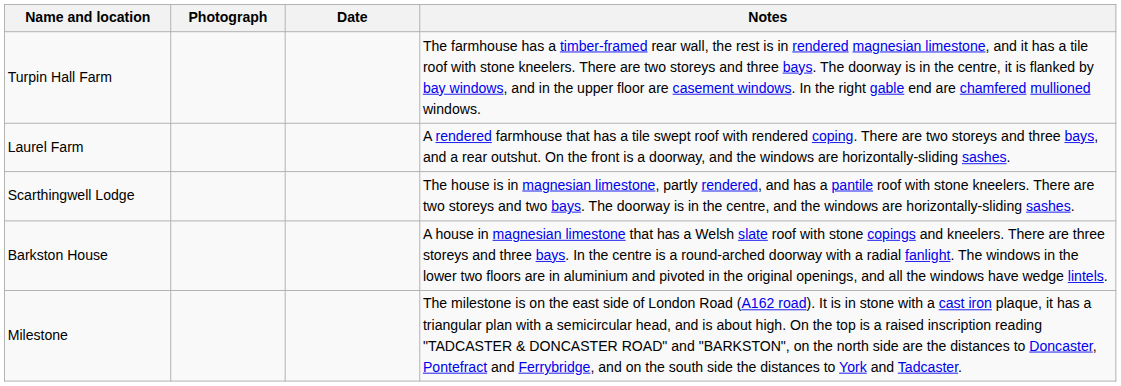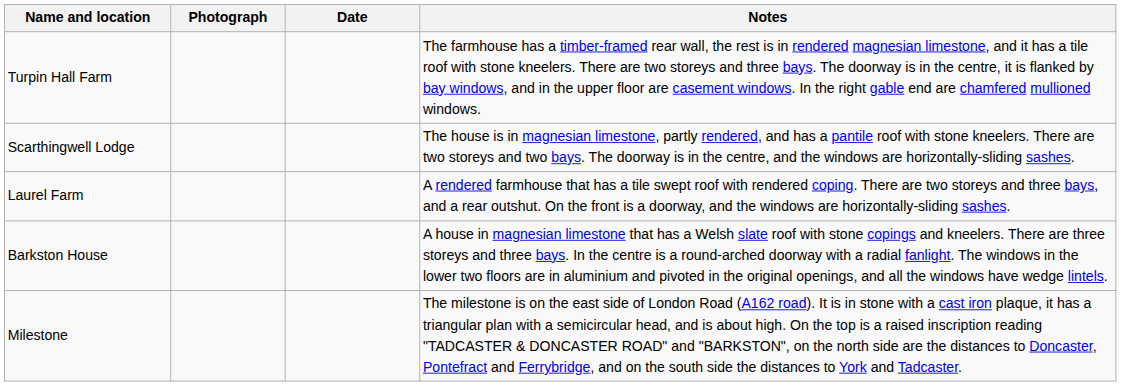rows swapped: (46, 147) <-> (71, 196)
